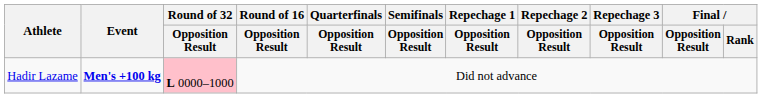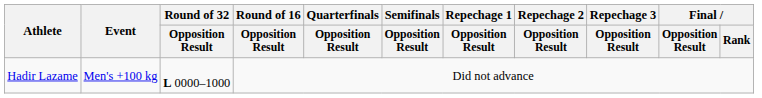(122, 75) bold -> (120, 75) normal
(200, 83) pink background -> (197, 83) no background
